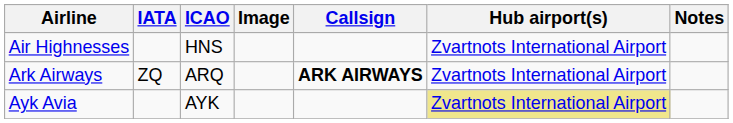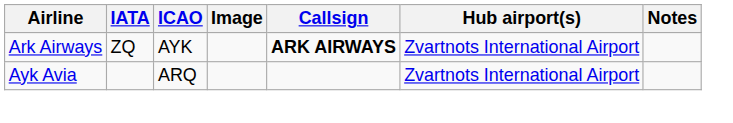- row: (69, 47)
(204, 75) ARQ -> (175, 47) AYK
(202, 103) AYK -> (177, 75) ARQ
(549, 103) khaki background -> (522, 75) no background
